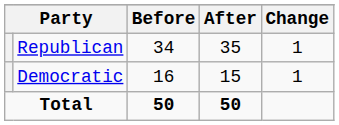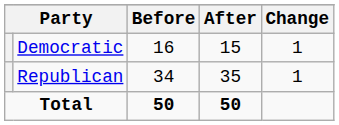rows swapped: (70, 48) <-> (70, 77)
